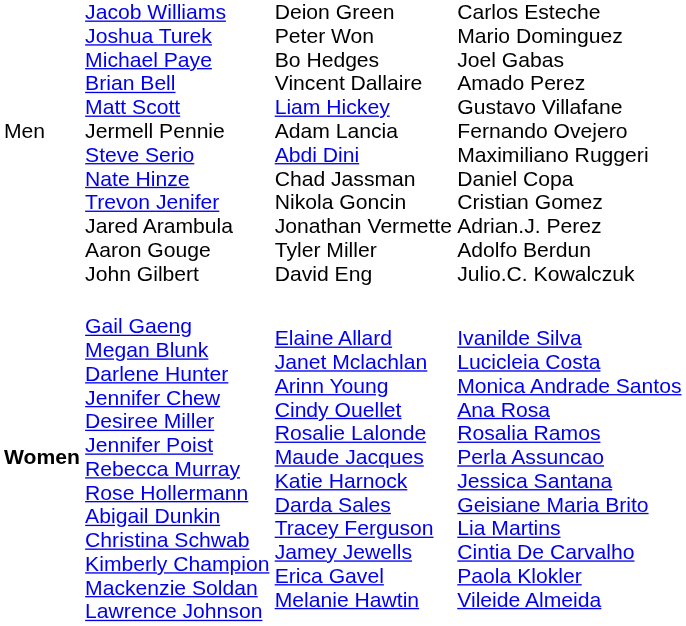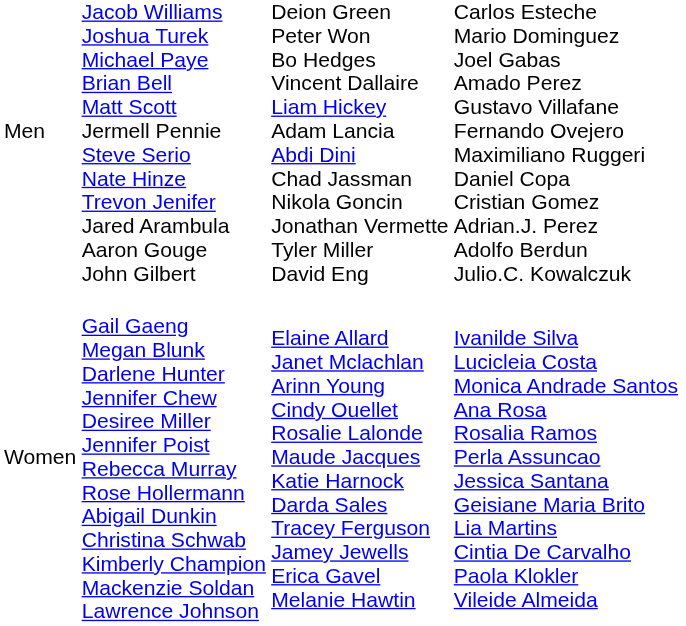(42, 457) bold -> (40, 457) normal
